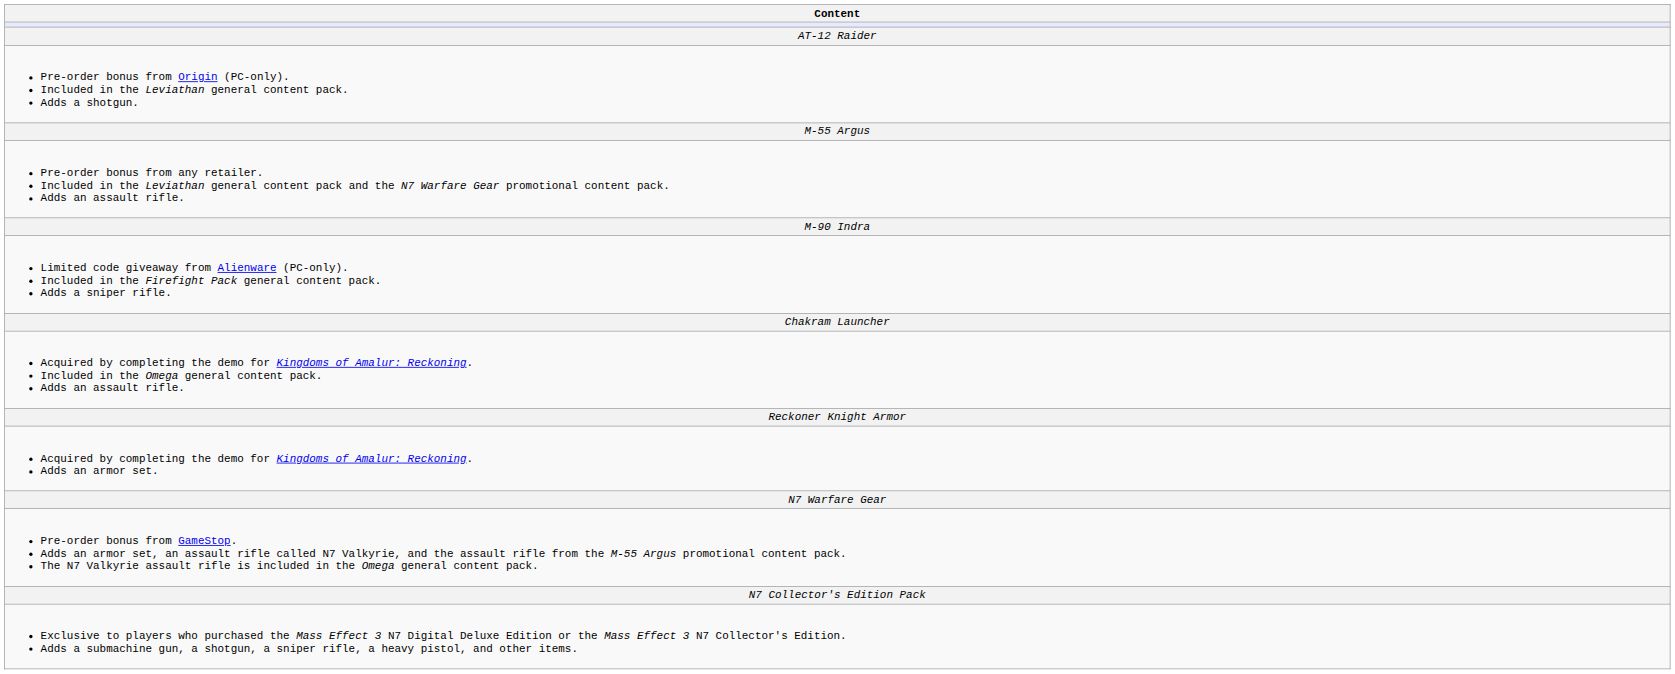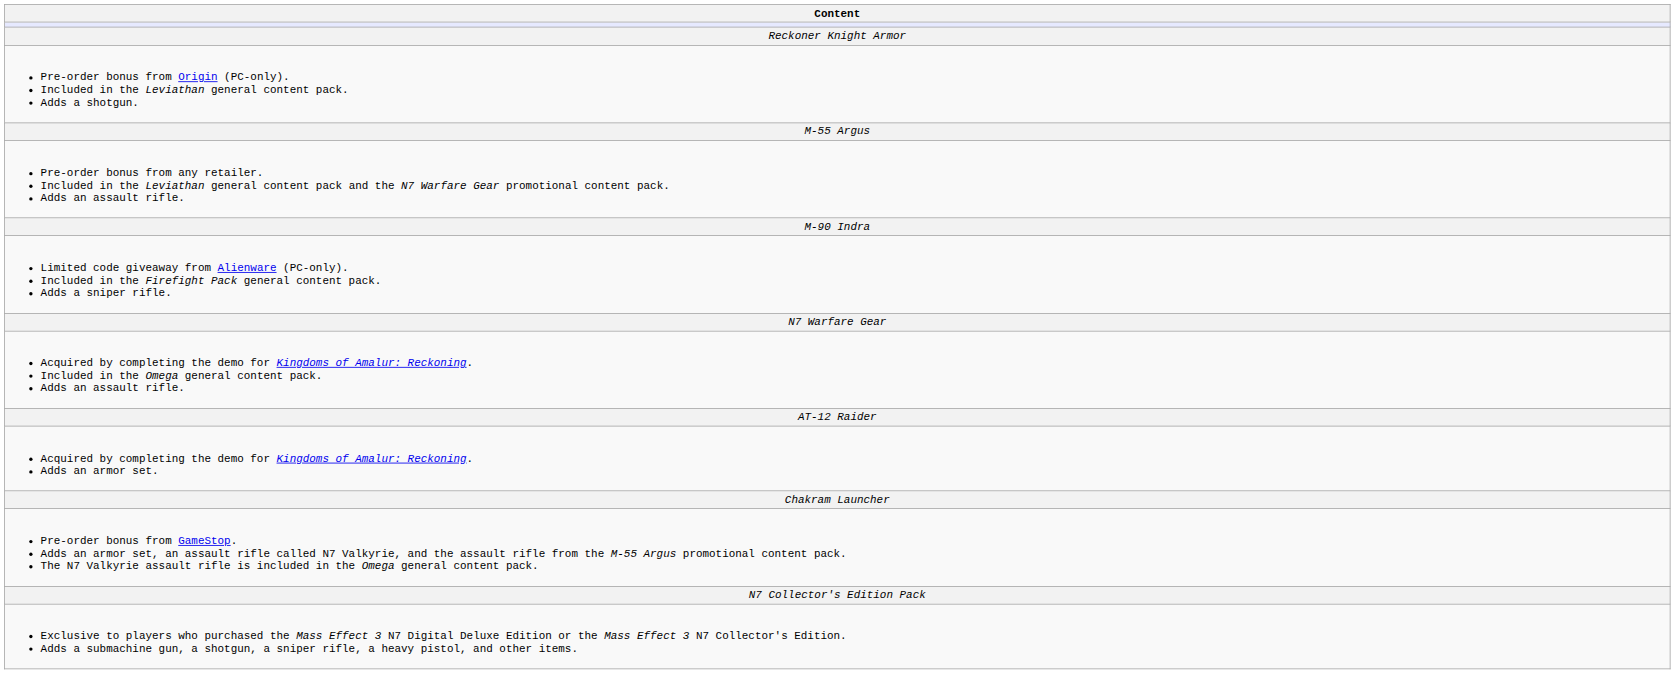(837, 36) AT-12 Raider -> (837, 36) Reckoner Knight Armor
(837, 322) Chakram Launcher -> (837, 322) N7 Warfare Gear
(837, 417) Reckoner Knight Armor -> (837, 417) AT-12 Raider
(837, 500) N7 Warfare Gear -> (837, 500) Chakram Launcher
